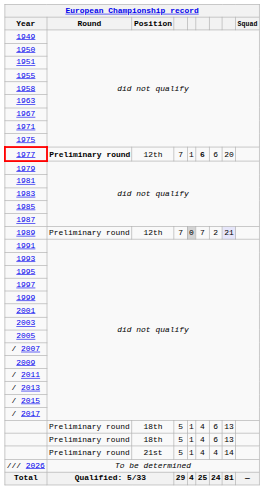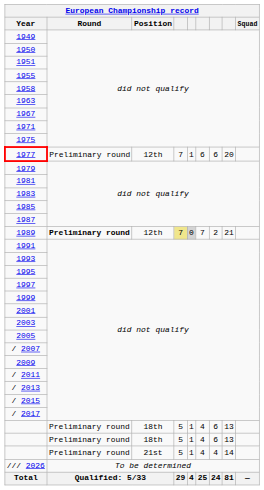(90, 154) bold -> (90, 154) normal
(202, 154) bold -> (202, 154) normal
(89, 233) normal -> (89, 233) bold
(181, 233) no background -> (181, 233) khaki background
(229, 233) lavender background -> (229, 233) no background
